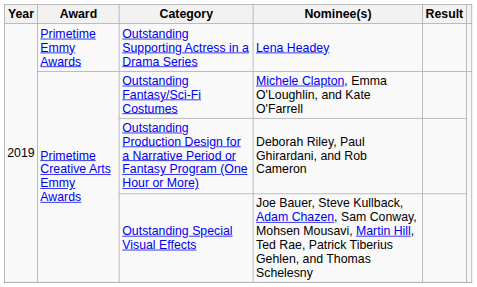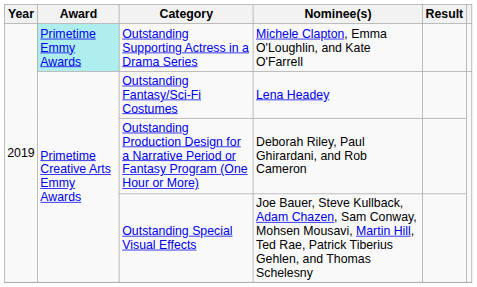(68, 47) no background -> (68, 47) paleturquoise background
(293, 47) Lena Headey -> (321, 47) Michele Clapton, Emma O'Loughlin, and Kate O'Farrell
(321, 94) Michele Clapton, Emma O'Loughlin, and Kate O'Farrell -> (293, 94) Lena Headey
